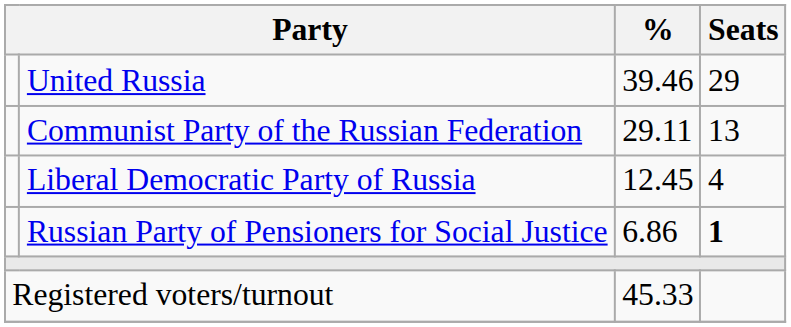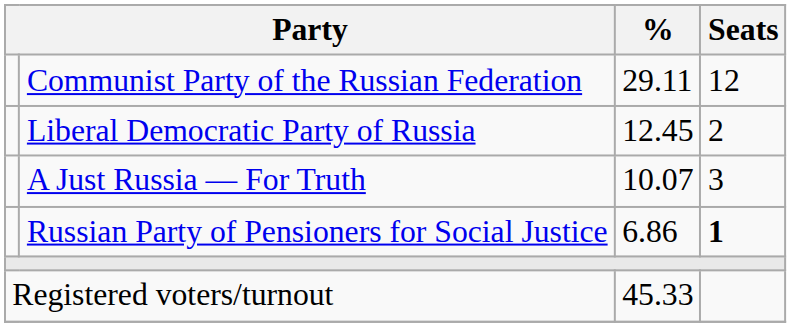- row: (116, 79)
(724, 130) 13 -> (724, 79) 12
(716, 180) 4 -> (716, 130) 2
+ row: (196, 180)
